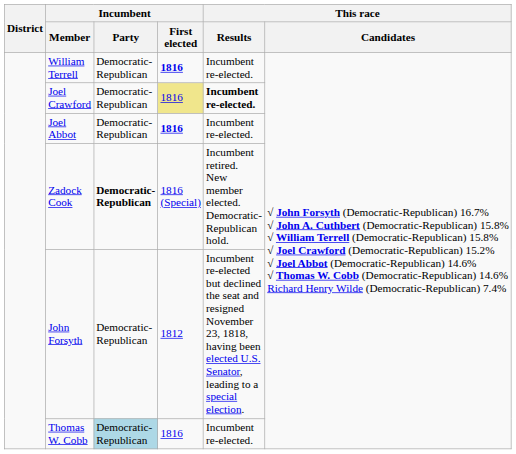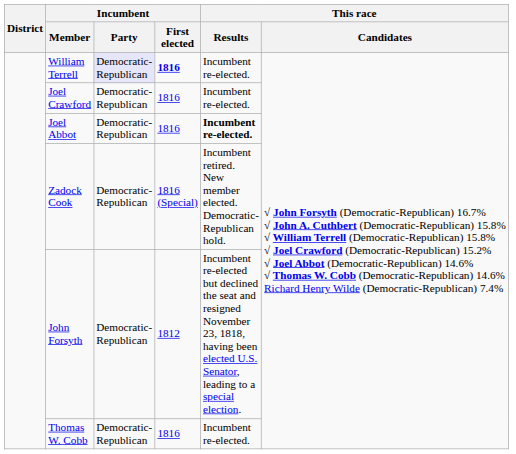(124, 67) no background -> (124, 67) lavender background
(172, 98) khaki background -> (169, 98) no background
(232, 98) bold -> (227, 98) normal
(172, 128) bold -> (169, 128) normal
(230, 128) normal -> (229, 128) bold
(126, 196) bold -> (124, 196) normal
(124, 433) lightblue background -> (124, 433) no background
